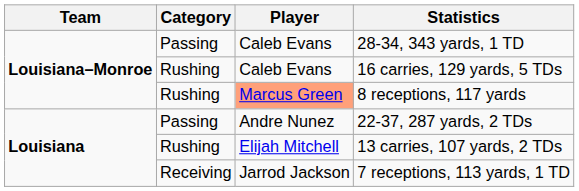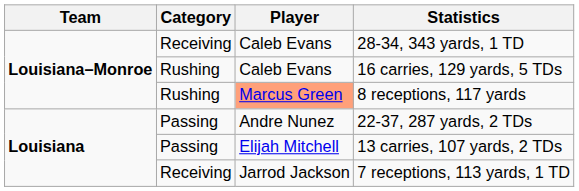(189, 43) Passing -> (196, 43) Receiving
(190, 147) Rushing -> (189, 147) Passing
